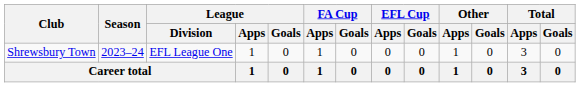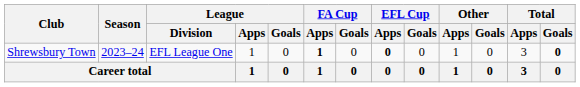(320, 52) normal -> (320, 52) bold
(388, 52) normal -> (388, 52) bold
(558, 52) normal -> (558, 52) bold
